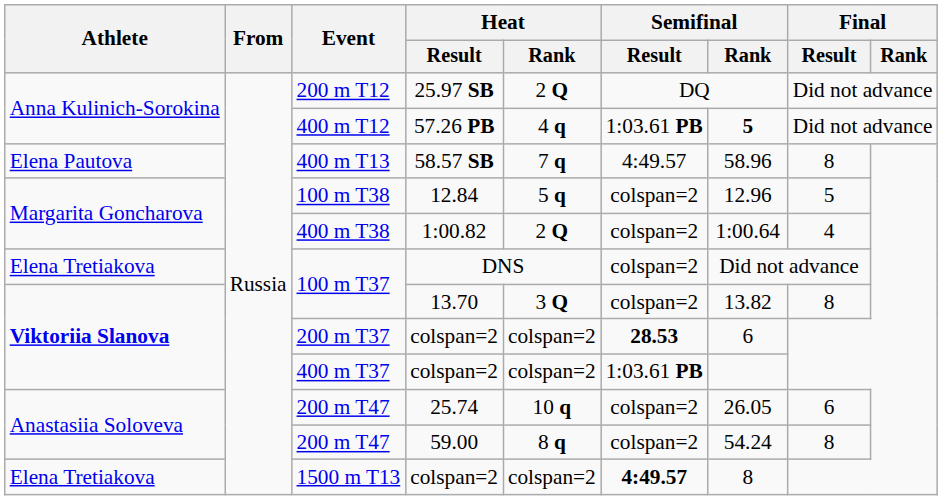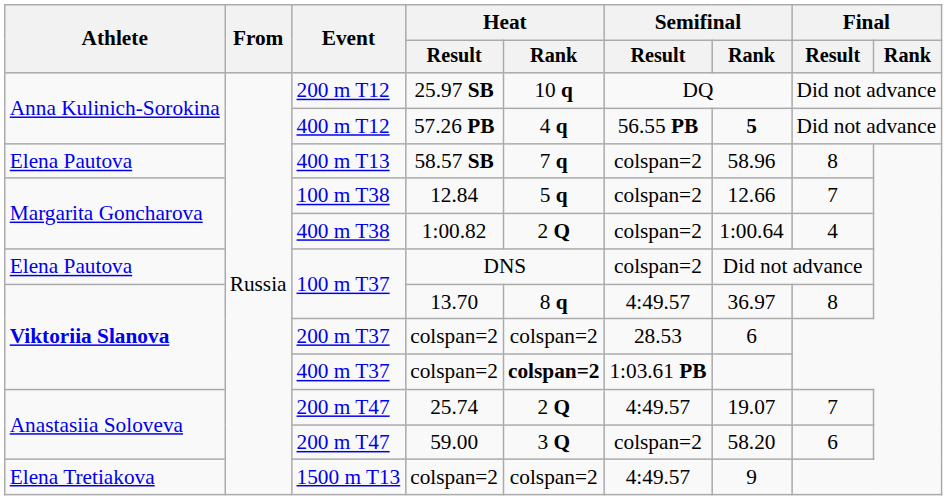(552, 90) 2 Q -> (554, 90) 10 q
(654, 126) 1:03.61 PB -> (658, 126) 56.55 PB
(654, 161) 4:49.57 -> (658, 161) colspan=2
(748, 196) 12.96 -> (751, 196) 12.66
(829, 196) 5 -> (833, 196) 7
(82, 266) Elena Tretiakova -> (71, 266) Elena Pautova
(552, 301) 3 Q -> (554, 301) 8 q
(654, 301) colspan=2 -> (658, 301) 4:49.57
(748, 301) 13.82 -> (751, 301) 36.97
(654, 336) bold -> (658, 336) normal
(552, 372) normal -> (554, 372) bold
(552, 407) 10 q -> (554, 407) 2 Q
(654, 407) colspan=2 -> (658, 407) 4:49.57
(748, 407) 26.05 -> (751, 407) 19.07
(829, 407) 6 -> (833, 407) 7
(552, 442) 8 q -> (554, 442) 3 Q
(748, 442) 54.24 -> (751, 442) 58.20
(829, 442) 8 -> (833, 442) 6
(654, 477) bold -> (658, 477) normal
(748, 477) 8 -> (751, 477) 9
